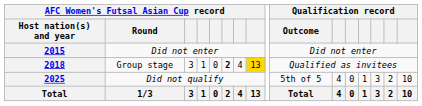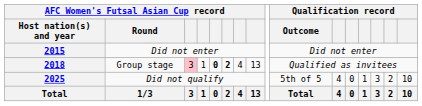(191, 64) no background -> (191, 64) pink background
(215, 64) normal -> (215, 64) bold
(256, 64) gold background -> (256, 64) no background
